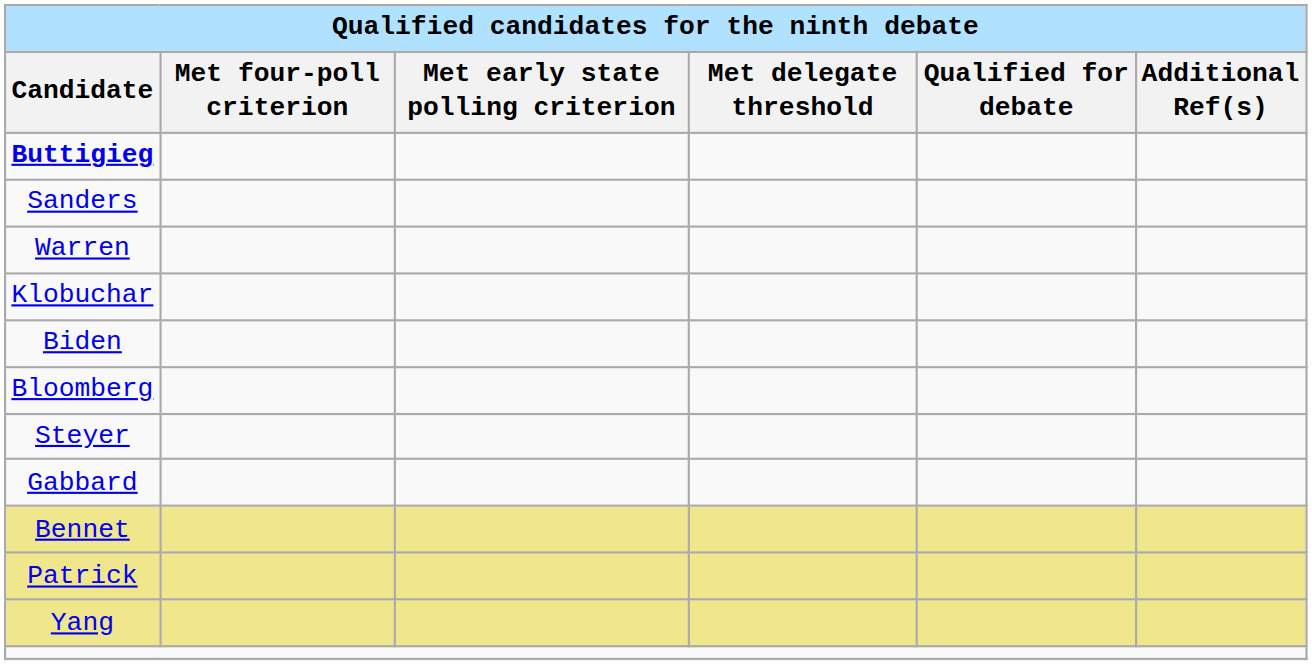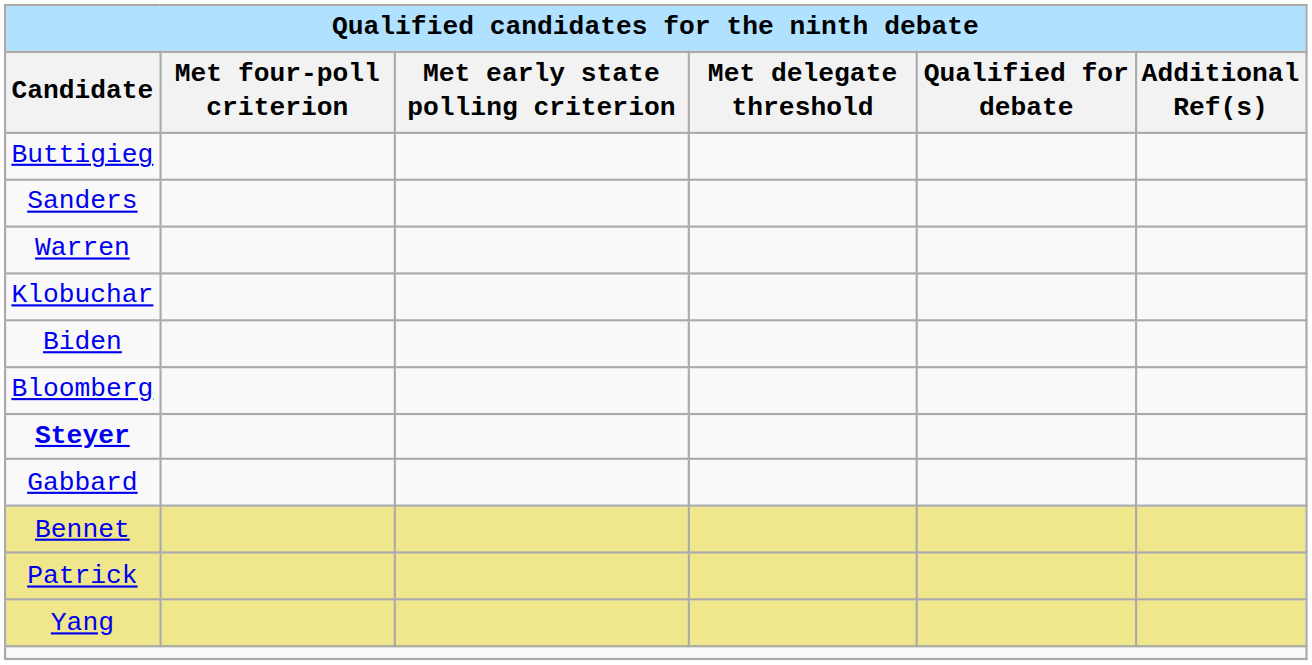(82, 156) bold -> (82, 156) normal
(82, 437) normal -> (82, 437) bold
